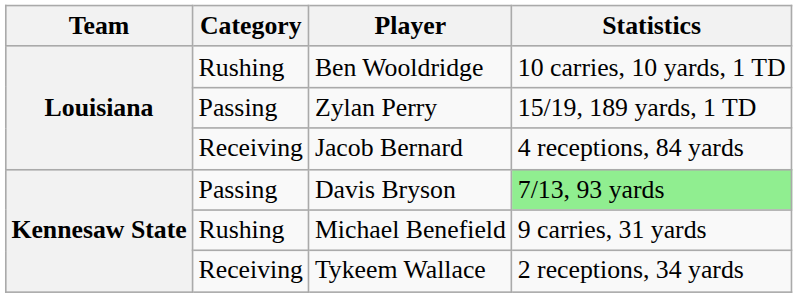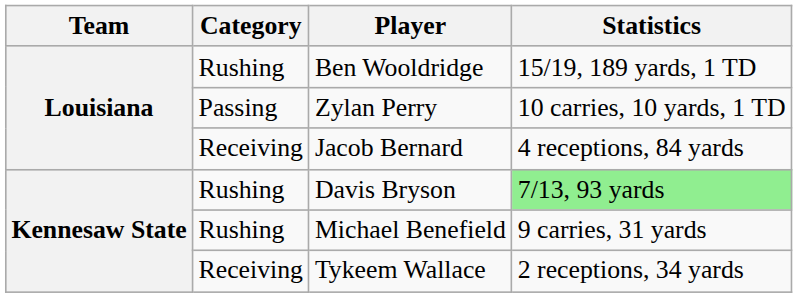(652, 66) 10 carries, 10 yards, 1 TD -> (637, 66) 15/19, 189 yards, 1 TD
(637, 107) 15/19, 189 yards, 1 TD -> (652, 107) 10 carries, 10 yards, 1 TD
(238, 189) Passing -> (242, 189) Rushing
